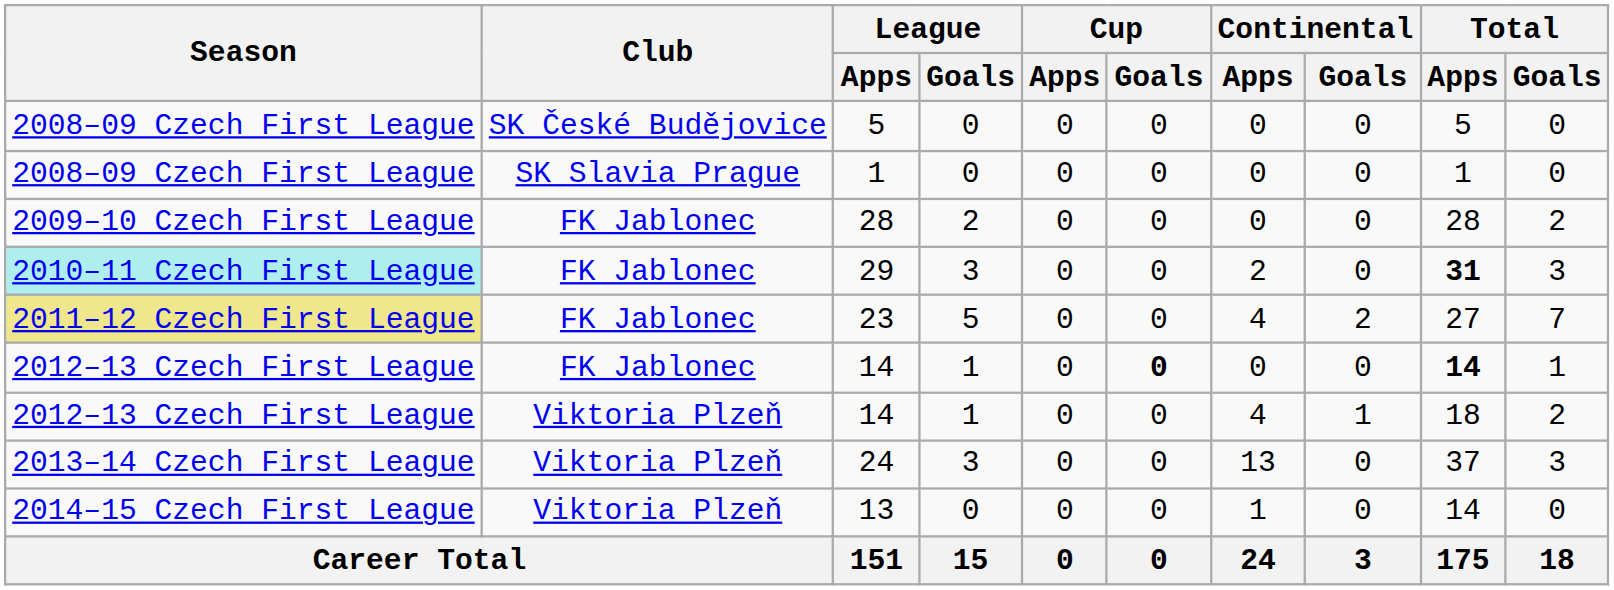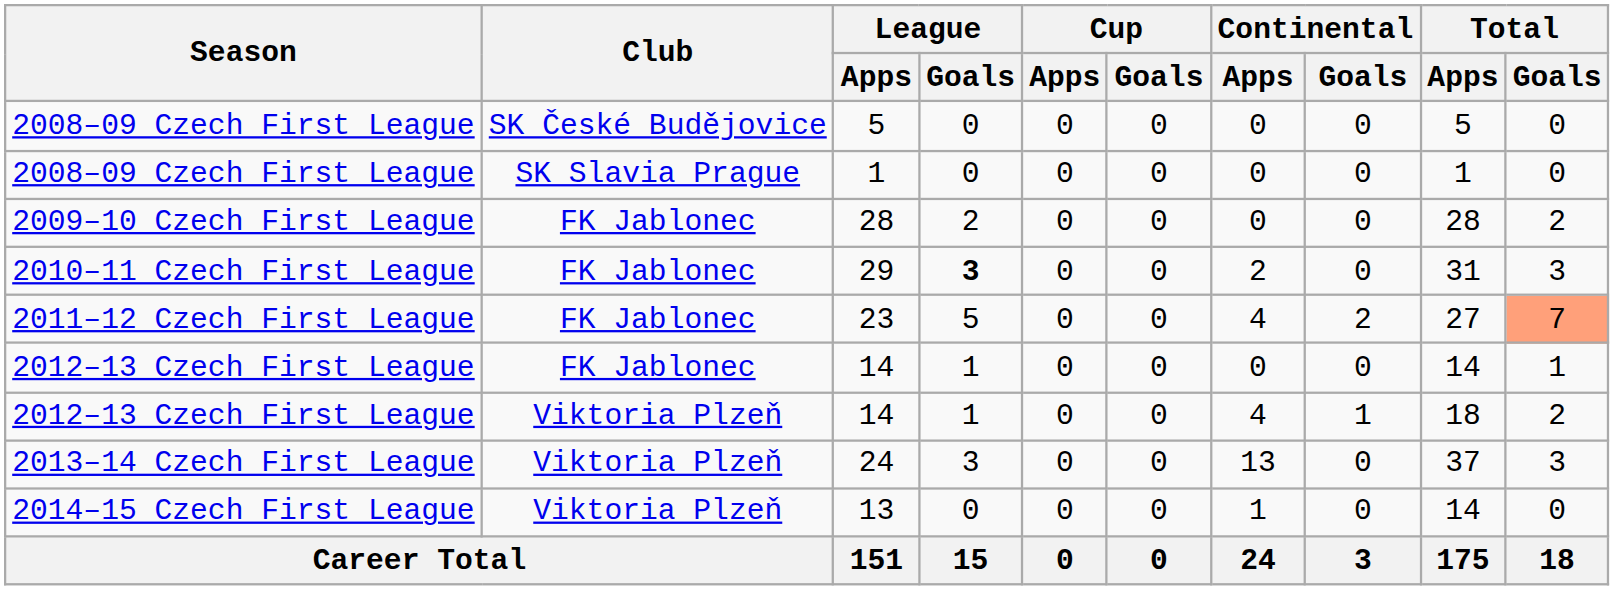(243, 271) paleturquoise background -> (243, 271) no background
(971, 271) normal -> (971, 271) bold
(1463, 271) bold -> (1463, 271) normal
(243, 319) khaki background -> (243, 319) no background
(1557, 319) no background -> (1557, 319) lightsalmon background
(1159, 367) bold -> (1159, 367) normal
(1463, 367) bold -> (1463, 367) normal
